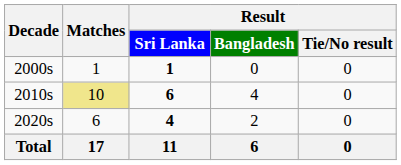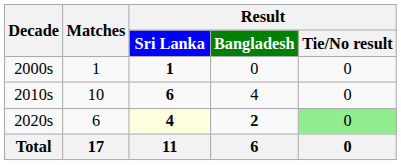(96, 95) khaki background -> (96, 95) no background
(170, 120) no background -> (170, 120) lightyellow background
(254, 120) normal -> (254, 120) bold
(347, 120) no background -> (347, 120) lightgreen background
